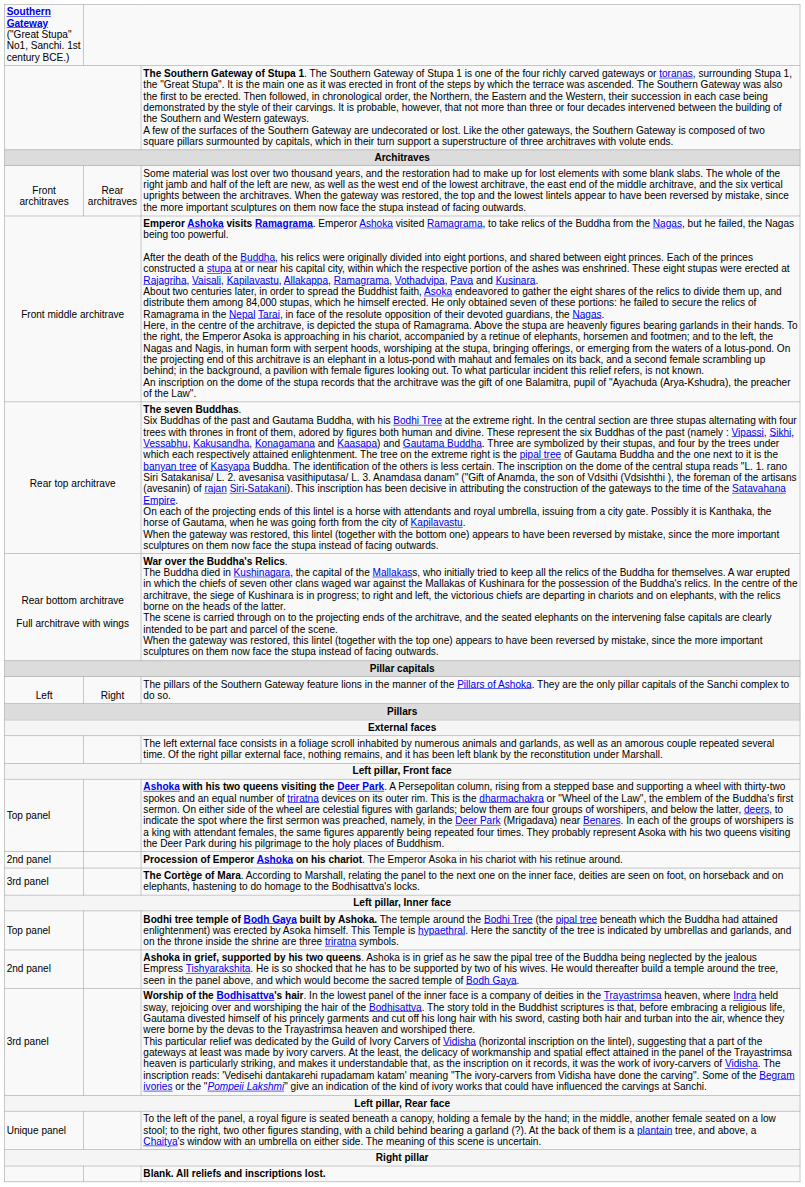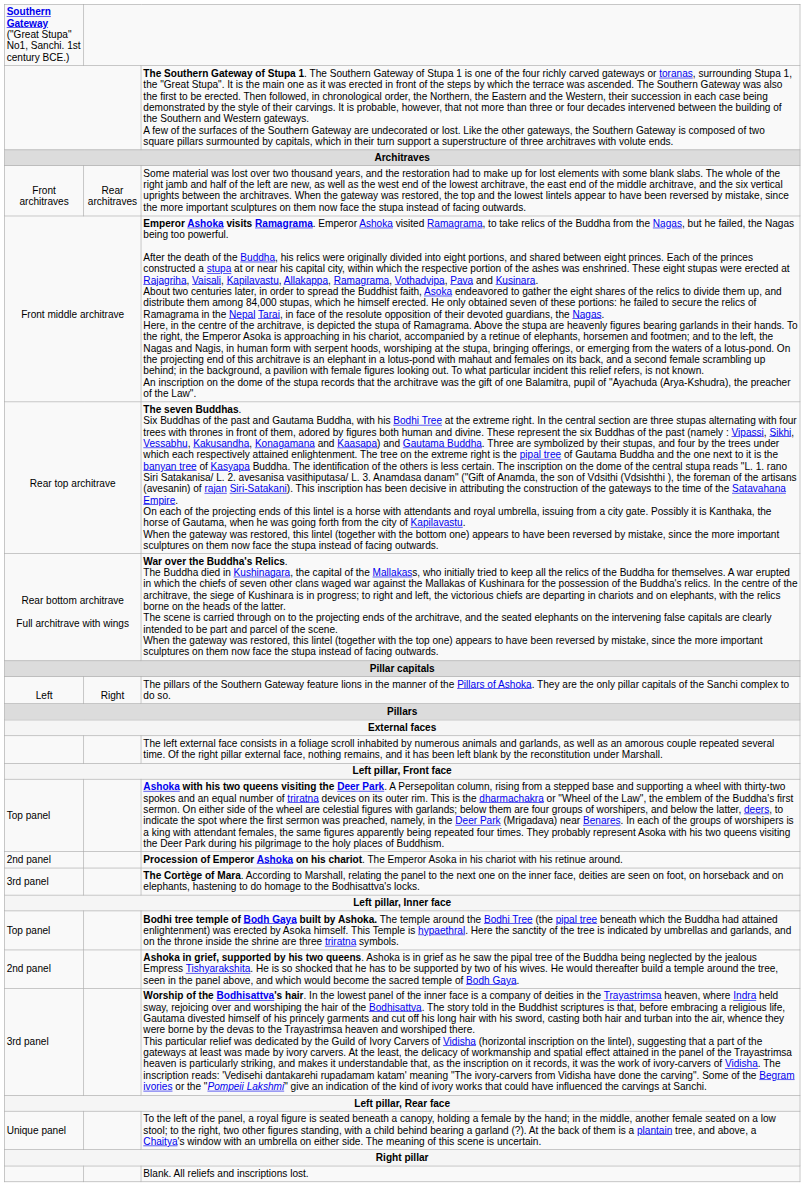(234, 1173) bold -> (226, 1173) normal
